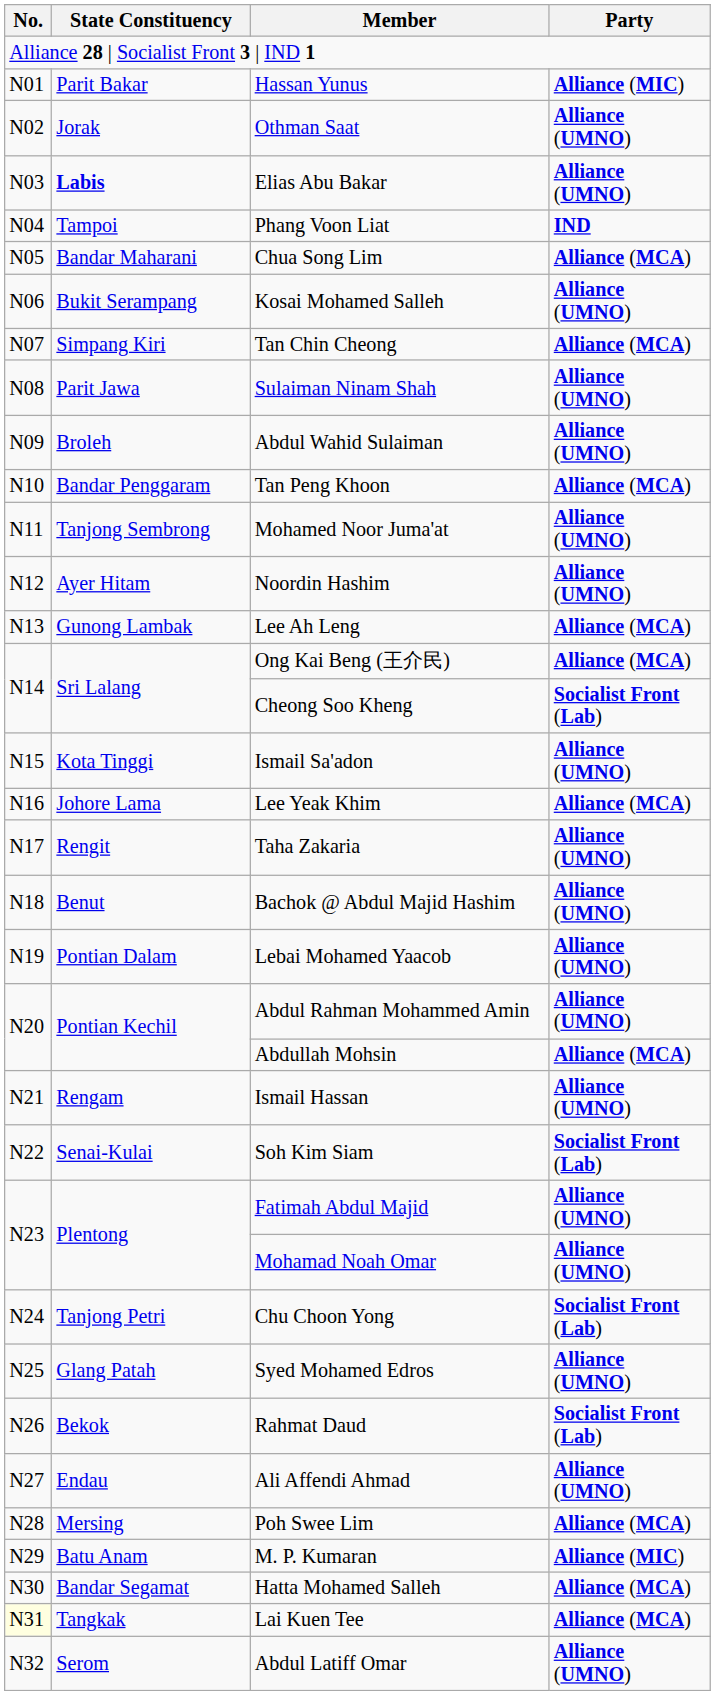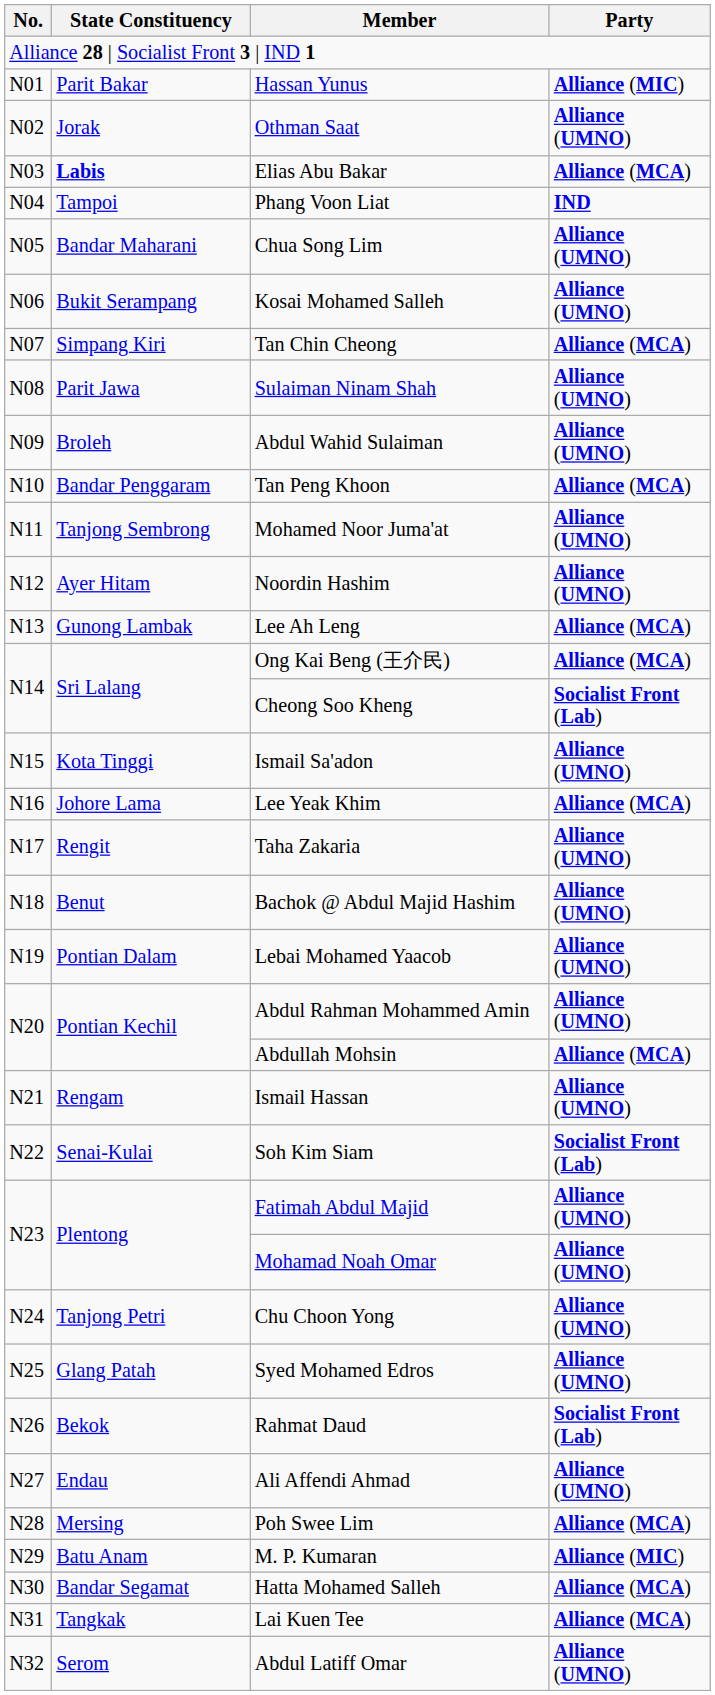(592, 182) Alliance (UMNO) -> (622, 171) Alliance (MCA)
(622, 257) Alliance (MCA) -> (592, 246) Alliance (UMNO)
(617, 1316) Socialist Front (Lab) -> (592, 1316) Alliance (UMNO)
(27, 1619) lightyellow background -> (27, 1619) no background
